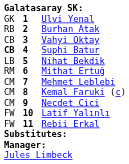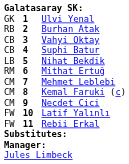(9, 50) bold -> (9, 50) normal
